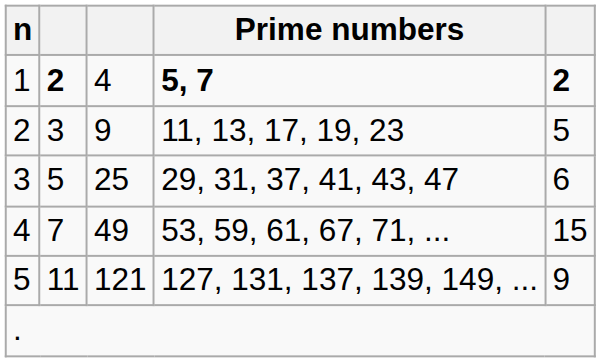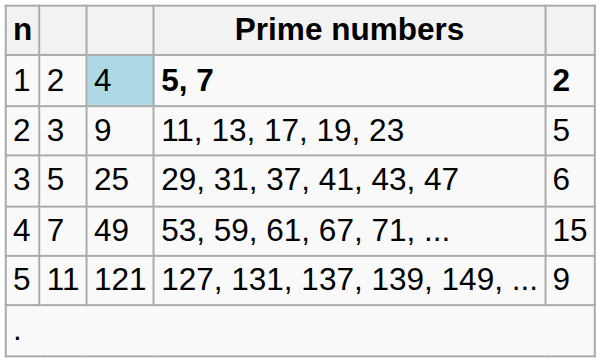(56, 80) bold -> (56, 80) normal
(103, 80) no background -> (103, 80) lightblue background
